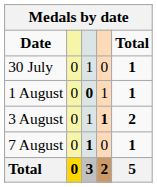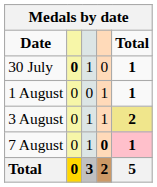(74, 68) normal -> (74, 68) bold
(89, 93) bold -> (89, 93) normal
(104, 119) bold -> (104, 119) normal
(132, 119) no background -> (132, 119) khaki background
(89, 144) bold -> (89, 144) normal
(104, 144) normal -> (104, 144) bold
(132, 144) no background -> (132, 144) pink background
